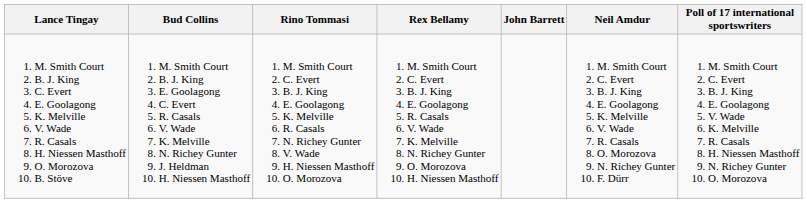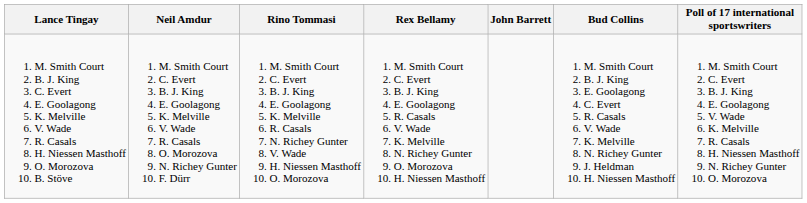columns swapped: (191, 19) <-> (622, 19)
